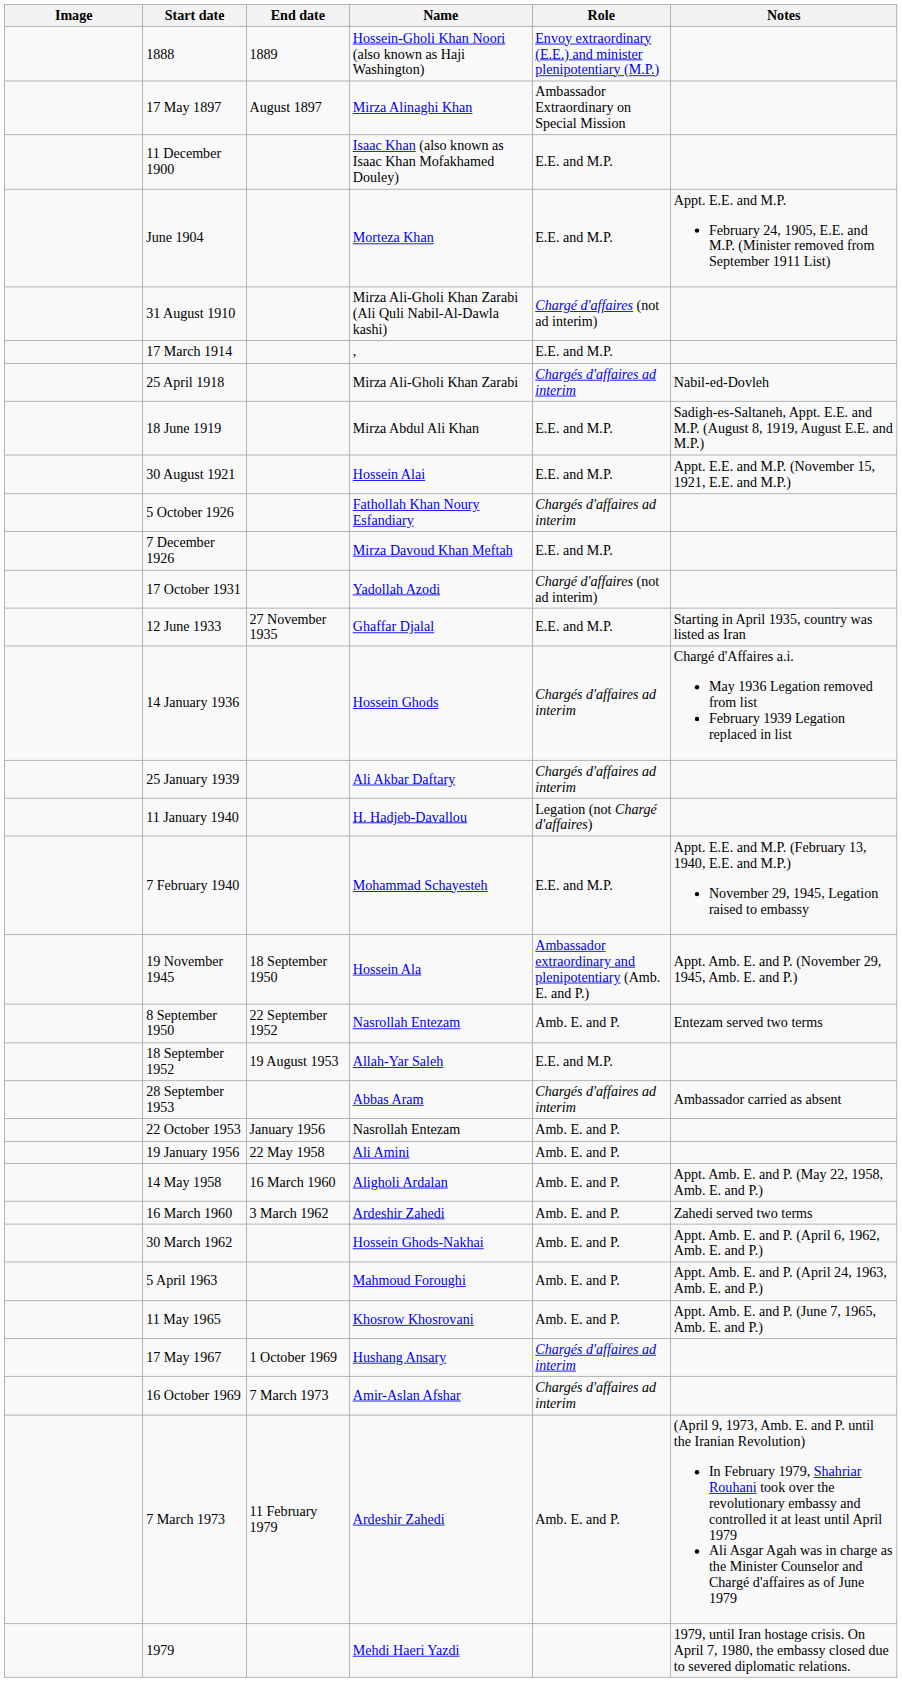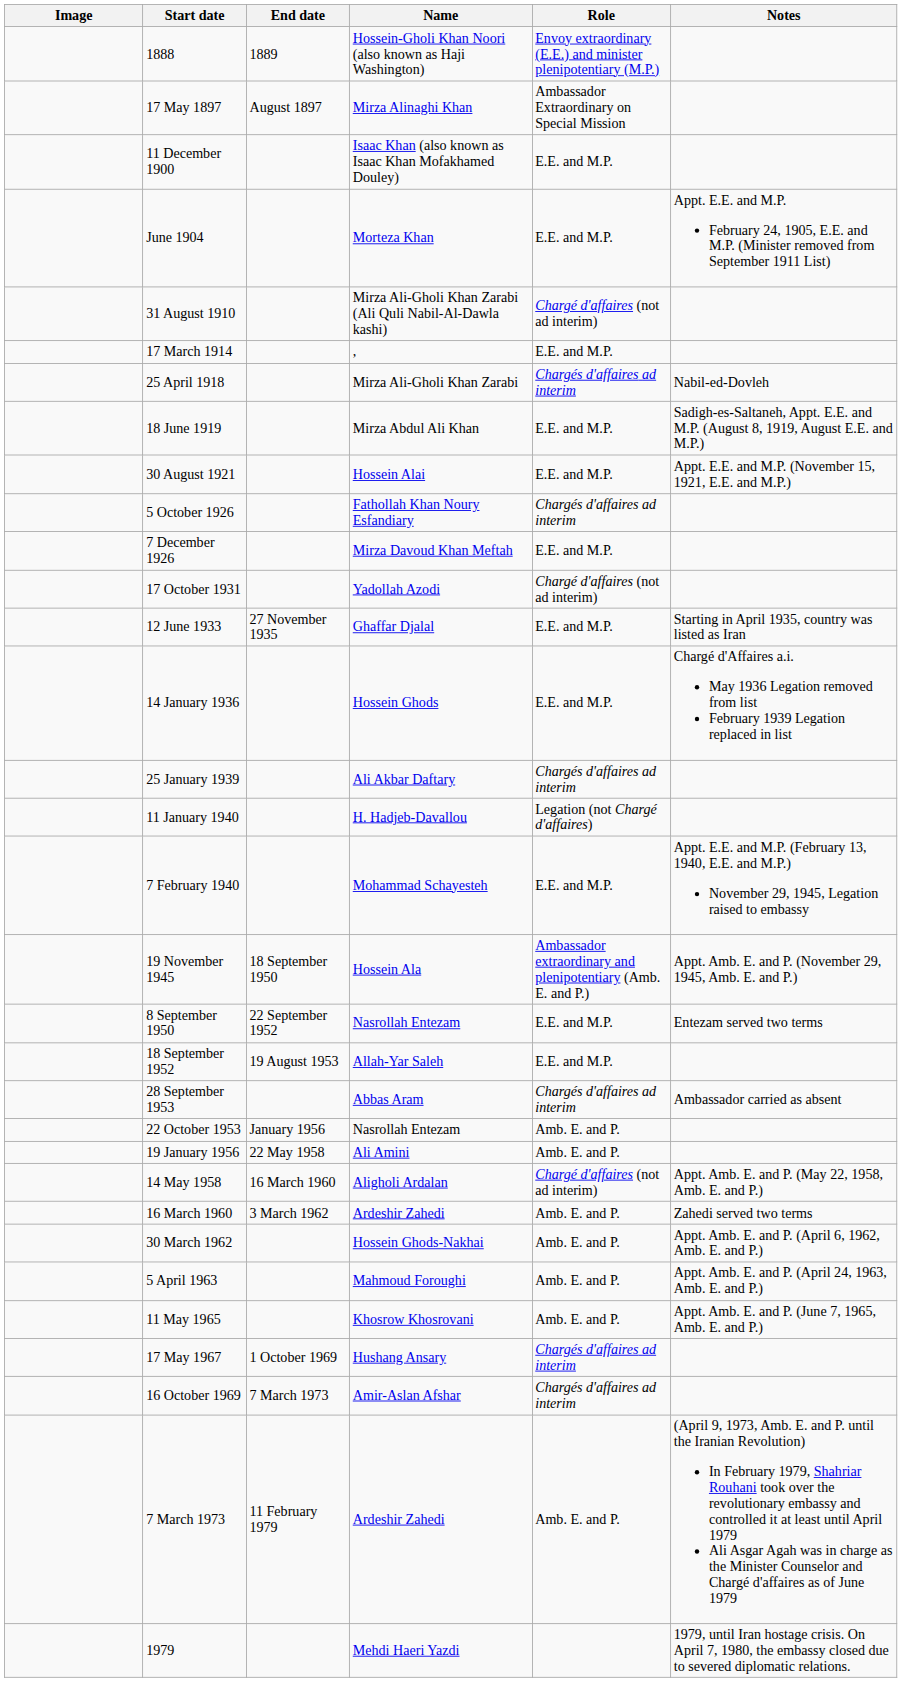(596, 703) Chargés d'affaires ad interim -> (574, 703) E.E. and M.P.
(577, 1023) Amb. E. and P. -> (574, 1023) E.E. and M.P.
(577, 1182) Amb. E. and P. -> (597, 1182) Chargé d'affaires (not ad interim)
